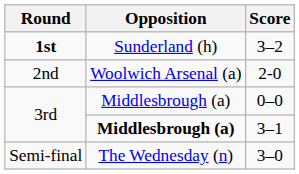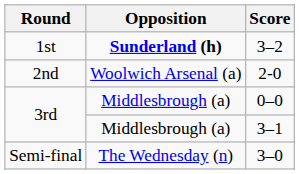(46, 45) bold -> (46, 45) normal
(166, 45) normal -> (166, 45) bold
(166, 128) bold -> (166, 128) normal
